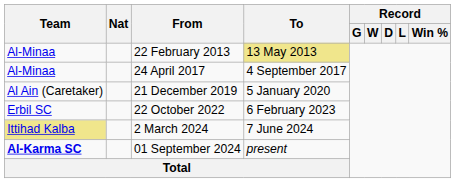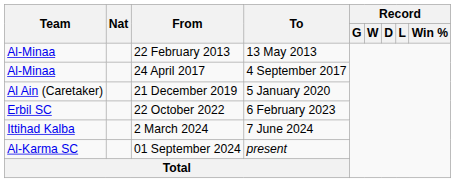(282, 52) khaki background -> (282, 52) no background
(41, 129) khaki background -> (41, 129) no background
(44, 149) bold -> (43, 149) normal
